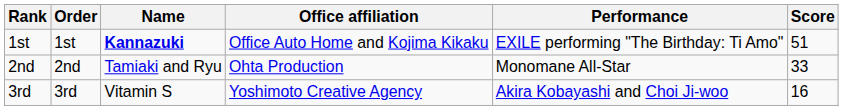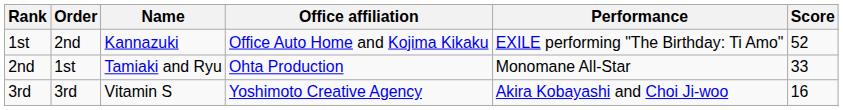(65, 42) 1st -> (67, 42) 2nd
(144, 42) bold -> (142, 42) normal
(800, 42) 51 -> (800, 42) 52
(67, 67) 2nd -> (65, 67) 1st
